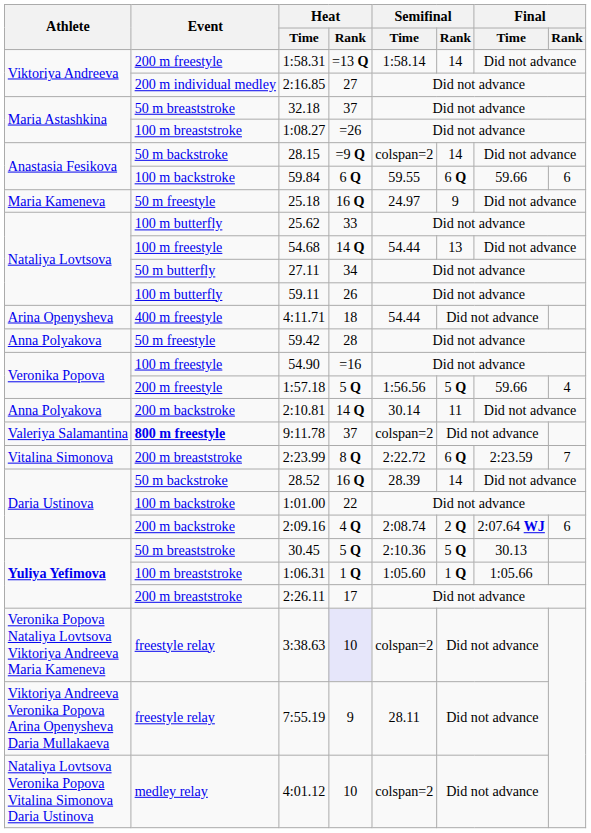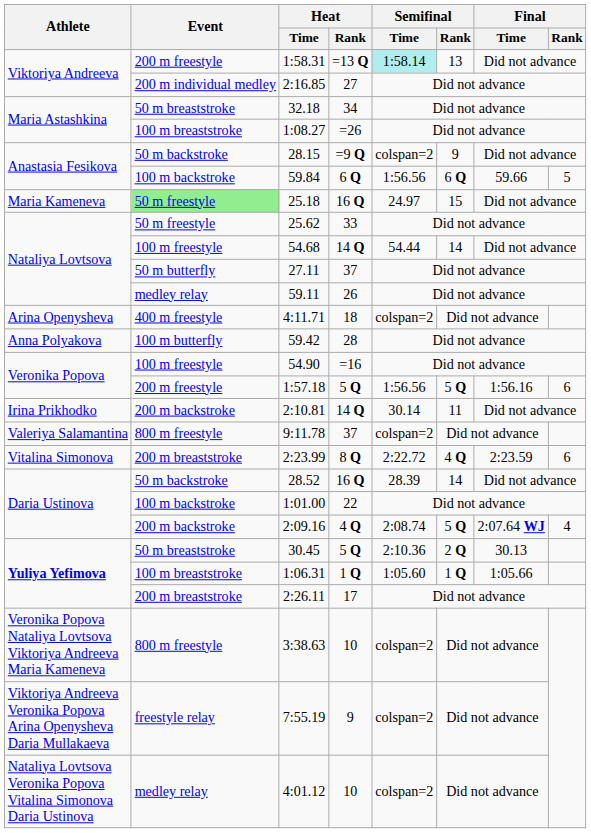(404, 61) no background -> (404, 61) paleturquoise background
(455, 61) 14 -> (455, 61) 13
(350, 108) 37 -> (350, 108) 34
(455, 154) 14 -> (455, 154) 9
(404, 178) 59.55 -> (404, 178) 1:56.56
(567, 178) 6 -> (567, 178) 5
(175, 201) no background -> (175, 201) lightgreen background
(455, 201) 9 -> (455, 201) 15
(179, 224) 100 m butterfly -> (175, 224) 50 m freestyle
(455, 248) 13 -> (455, 248) 14
(350, 271) 34 -> (350, 271) 37
(179, 294) 100 m butterfly -> (171, 294) medley relay
(404, 317) 54.44 -> (404, 317) colspan=2
(175, 341) 50 m freestyle -> (179, 341) 100 m butterfly
(511, 387) 59.66 -> (511, 387) 1:56.16
(567, 387) 4 -> (567, 387) 6
(55, 410) Anna Polyakova -> (52, 410) Irina Prikhodko
(180, 434) bold -> (178, 434) normal
(455, 457) 6 Q -> (455, 457) 4 Q
(567, 457) 7 -> (567, 457) 6
(455, 527) 2 Q -> (455, 527) 5 Q
(567, 527) 6 -> (567, 527) 4
(455, 550) 5 Q -> (455, 550) 2 Q
(175, 645) freestyle relay -> (178, 645) 800 m freestyle
(350, 645) lavender background -> (350, 645) no background
(404, 718) 28.11 -> (404, 718) colspan=2
